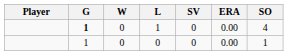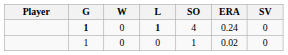columns swapped: (194, 12) <-> (265, 12)
(158, 27) normal -> (158, 27) bold
(229, 27) 0.00 -> (229, 27) 0.24
(229, 43) 0.00 -> (229, 43) 0.02
